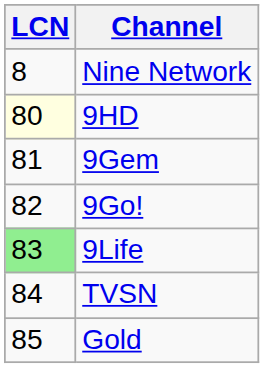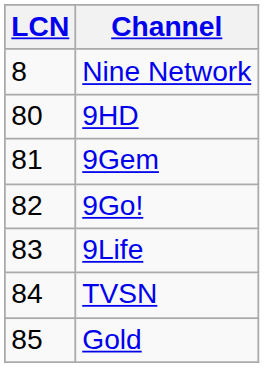(27, 116) lightyellow background -> (27, 116) no background
(27, 250) lightgreen background -> (27, 250) no background
